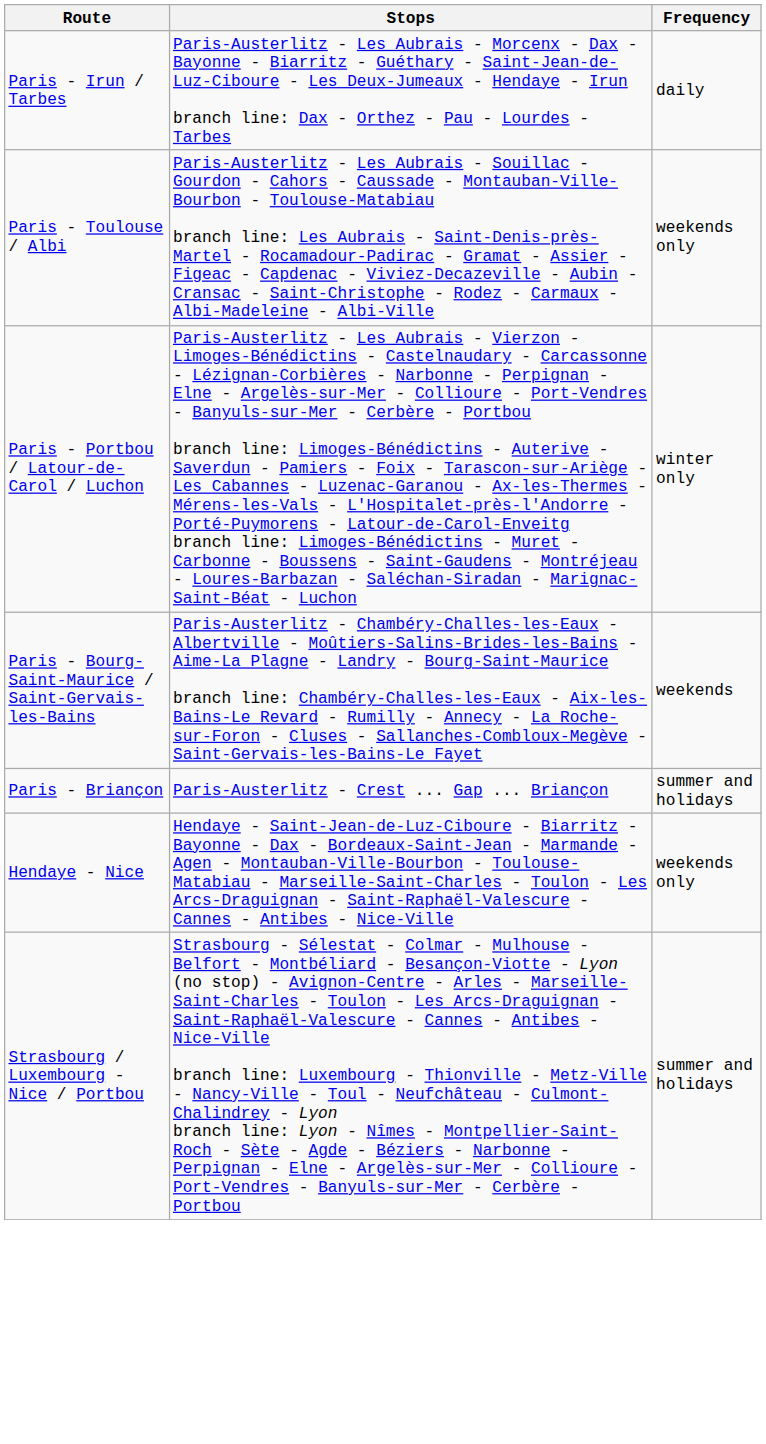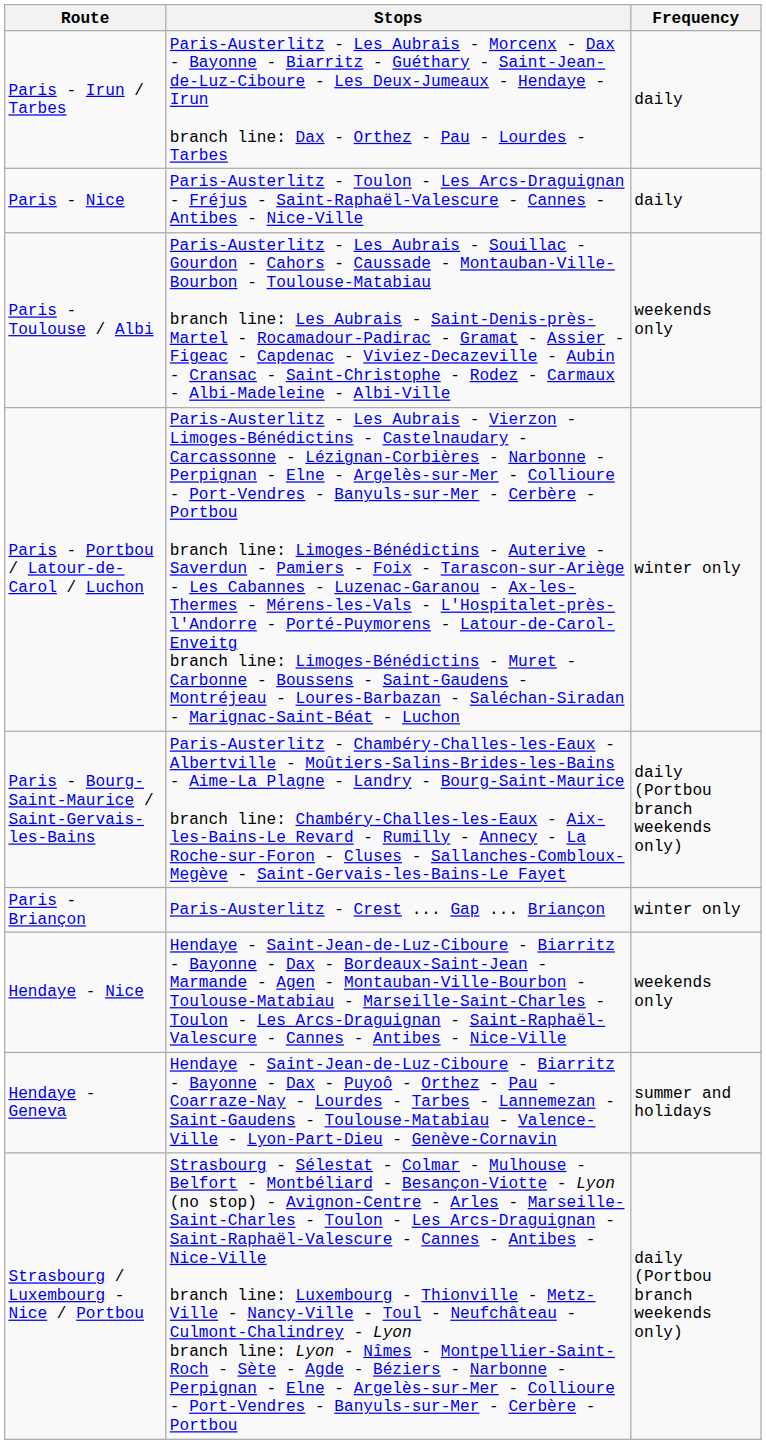+ row: (67, 201)
(695, 690) weekends -> (673, 809) daily (Portbou branch weekends only)
(704, 791) summer and holidays -> (688, 910) winter only
+ row: (52, 1102)
(704, 1076) summer and holidays -> (673, 1296) daily (Portbou branch weekends only)
